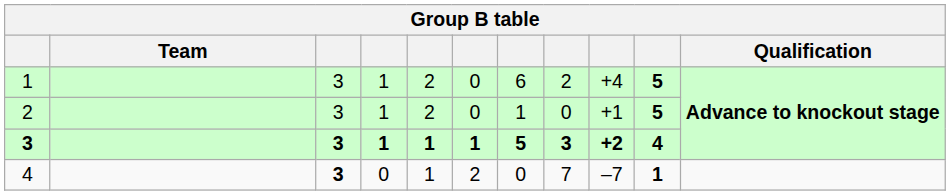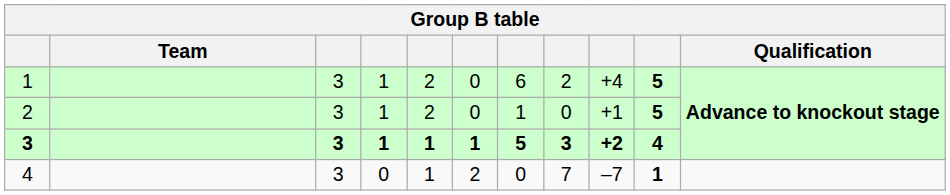(338, 174) bold -> (338, 174) normal
